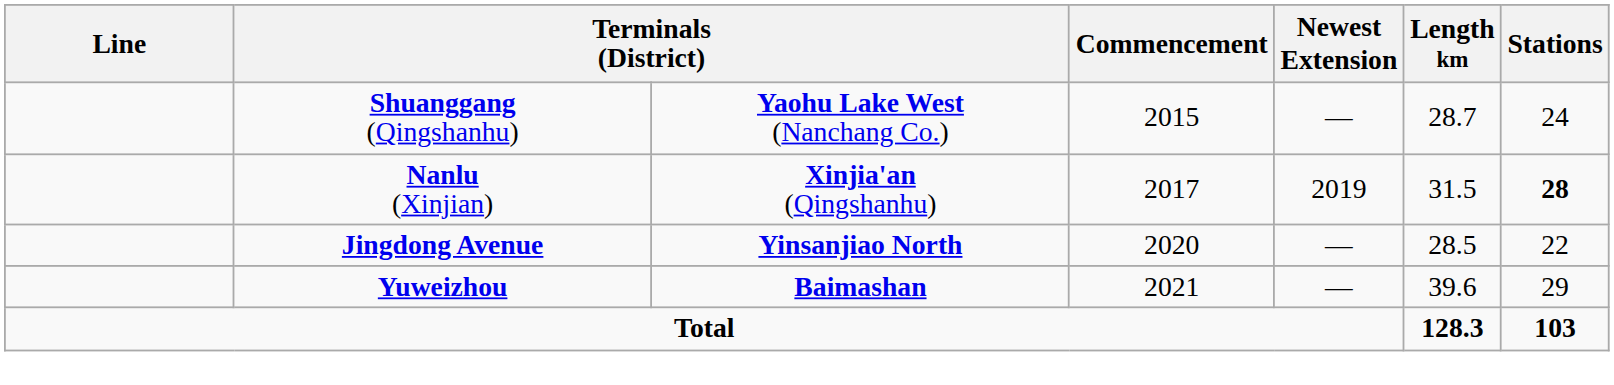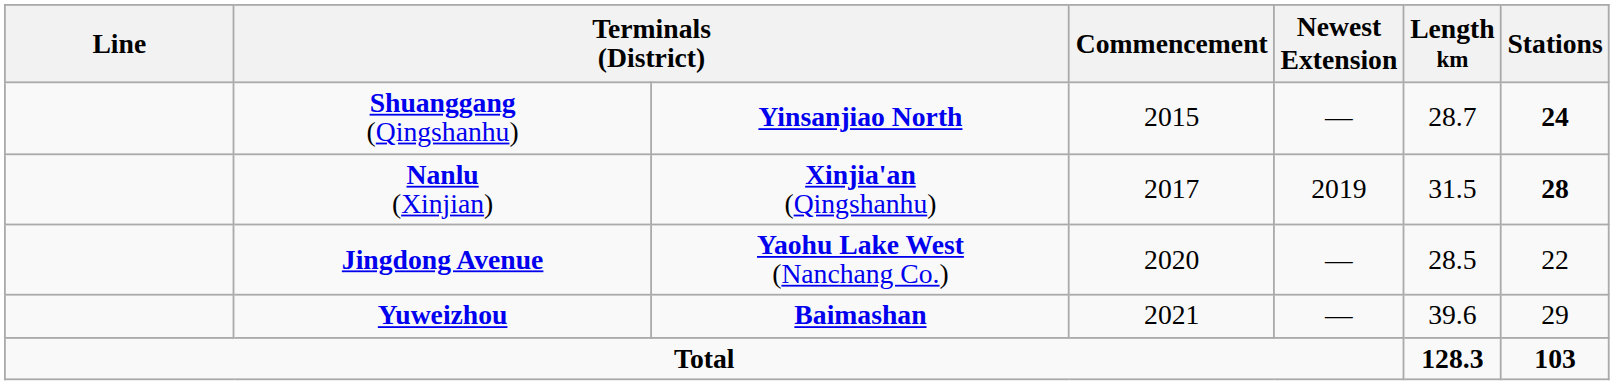(860, 117) Yaohu Lake West (Nanchang Co.) -> (860, 117) Yinsanjiao North
(1555, 117) normal -> (1555, 117) bold
(860, 245) Yinsanjiao North -> (860, 259) Yaohu Lake West (Nanchang Co.)
